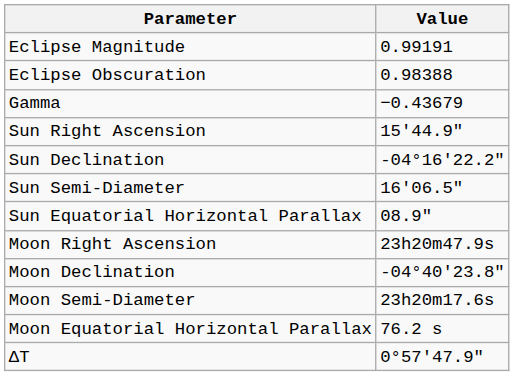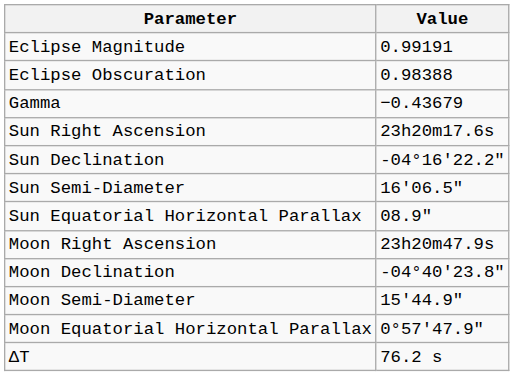(422, 131) 15'44.9" -> (437, 131) 23h20m17.6s
(437, 301) 23h20m17.6s -> (422, 301) 15'44.9"
(411, 329) 76.2 s -> (432, 329) 0°57'47.9"
(432, 357) 0°57'47.9" -> (411, 357) 76.2 s
